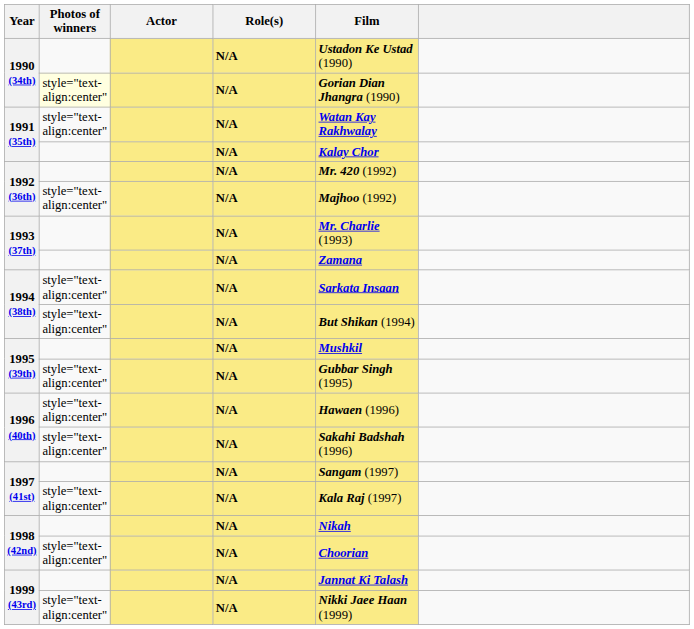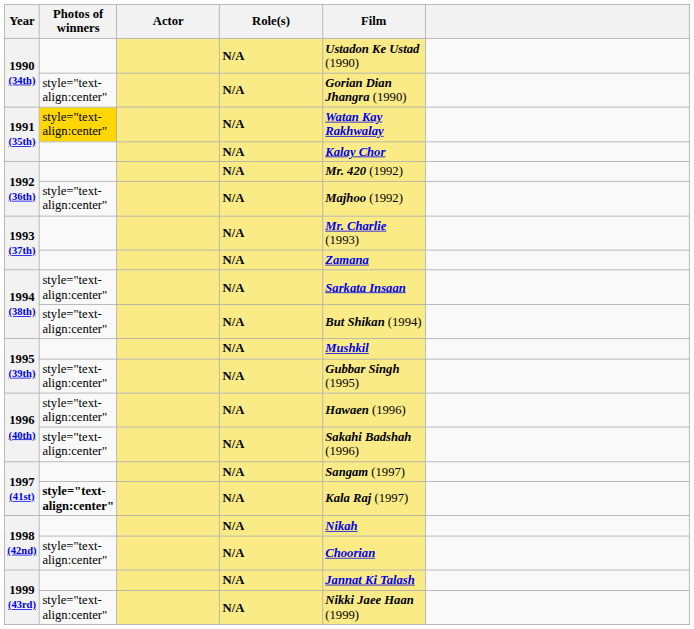(75, 90) lightyellow background -> (75, 90) no background
(75, 124) no background -> (75, 124) gold background
(75, 498) normal -> (78, 498) bold
